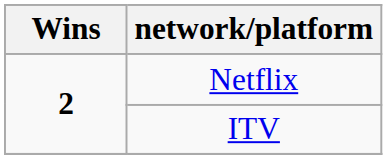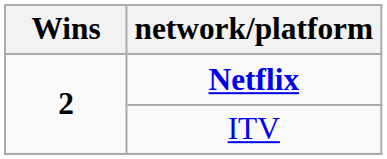(254, 79) normal -> (254, 79) bold
